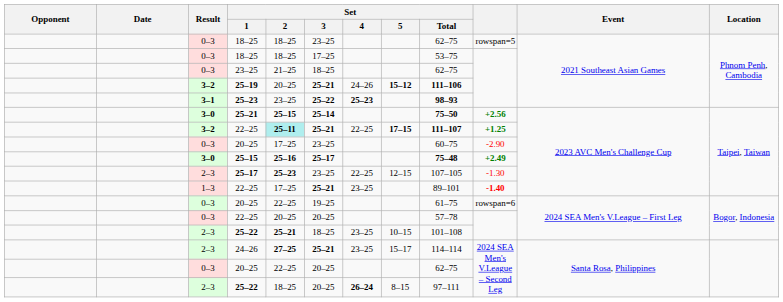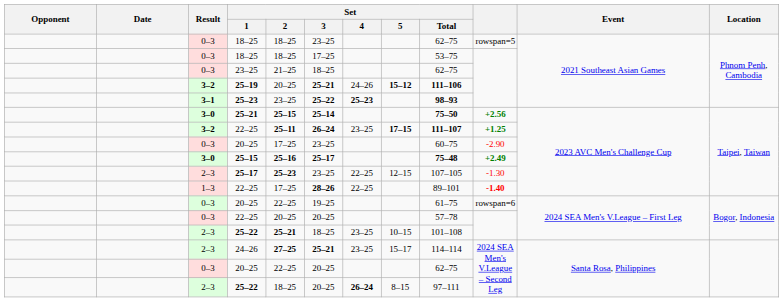(285, 130) paleturquoise background -> (285, 130) no background
(323, 130) 25–21 -> (323, 130) 26–24
(362, 130) 22–25 -> (362, 130) 23–25
(323, 188) 25–21 -> (323, 188) 28–26
(362, 188) 23–25 -> (362, 188) 22–25
